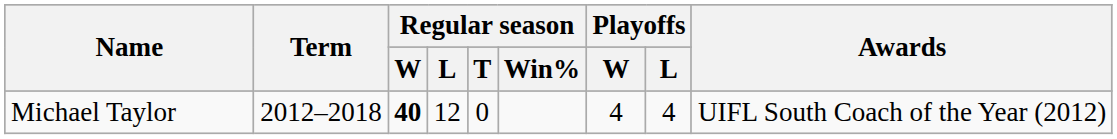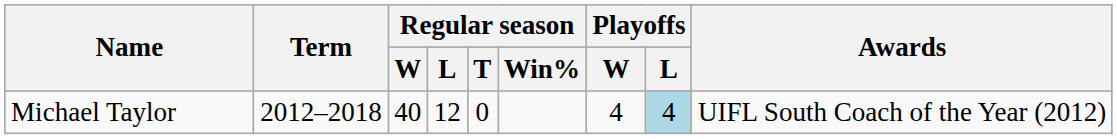(408, 111) bold -> (408, 111) normal
(669, 111) no background -> (669, 111) lightblue background
